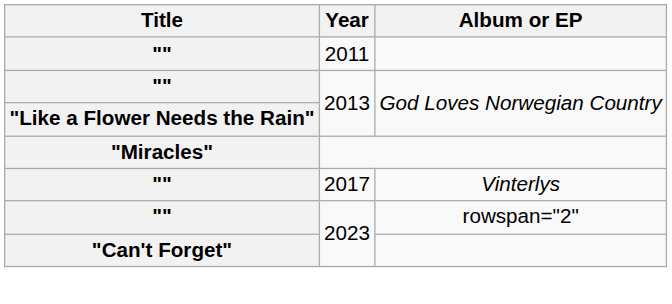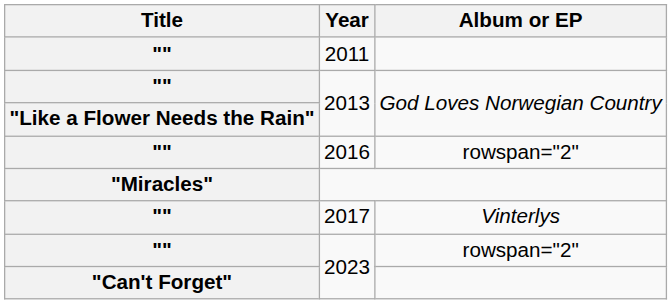+ row: (347, 151)
